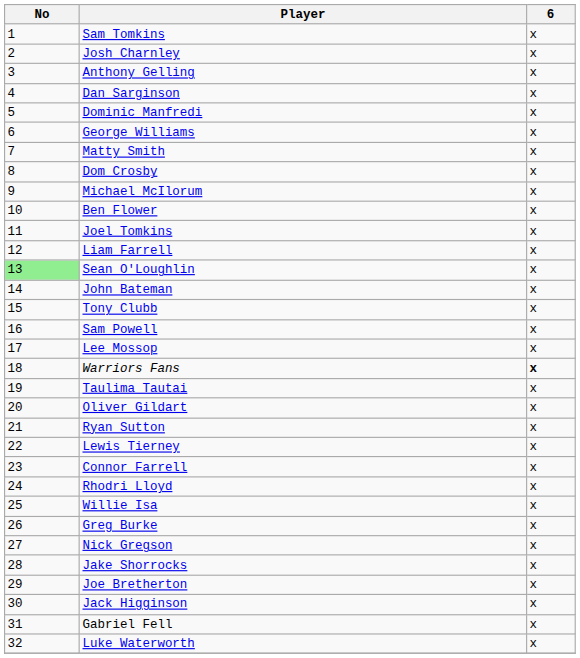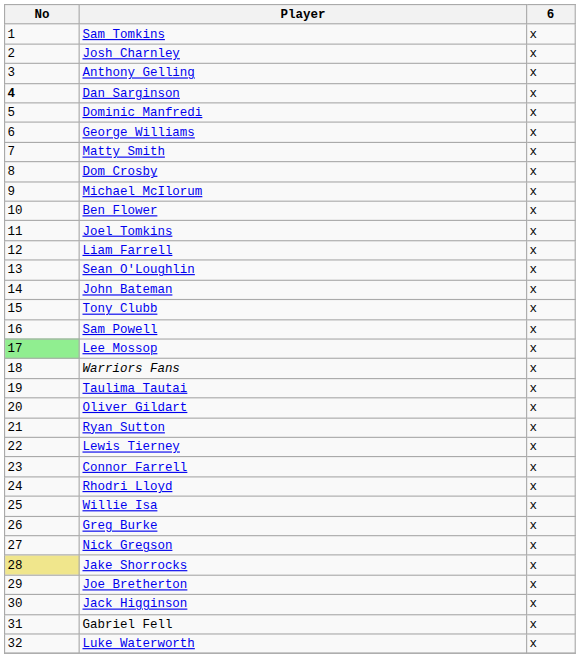(11, 93) normal -> (11, 93) bold
(15, 270) lightgreen background -> (15, 270) no background
(15, 349) no background -> (15, 349) lightgreen background
(533, 368) bold -> (533, 368) normal
(15, 565) no background -> (15, 565) khaki background
